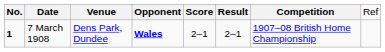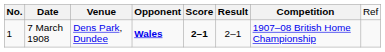(9, 33) bold -> (9, 33) normal
(199, 33) normal -> (199, 33) bold
